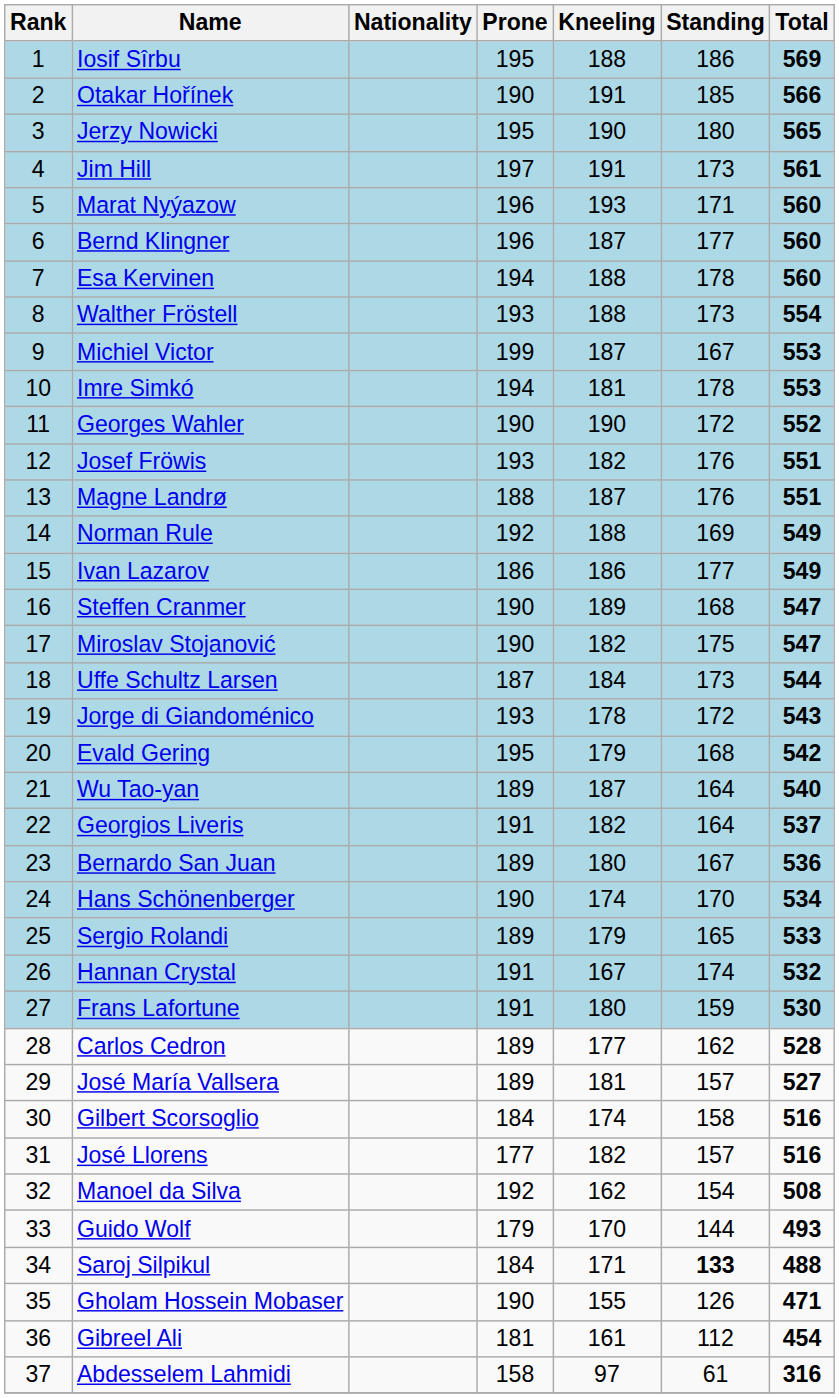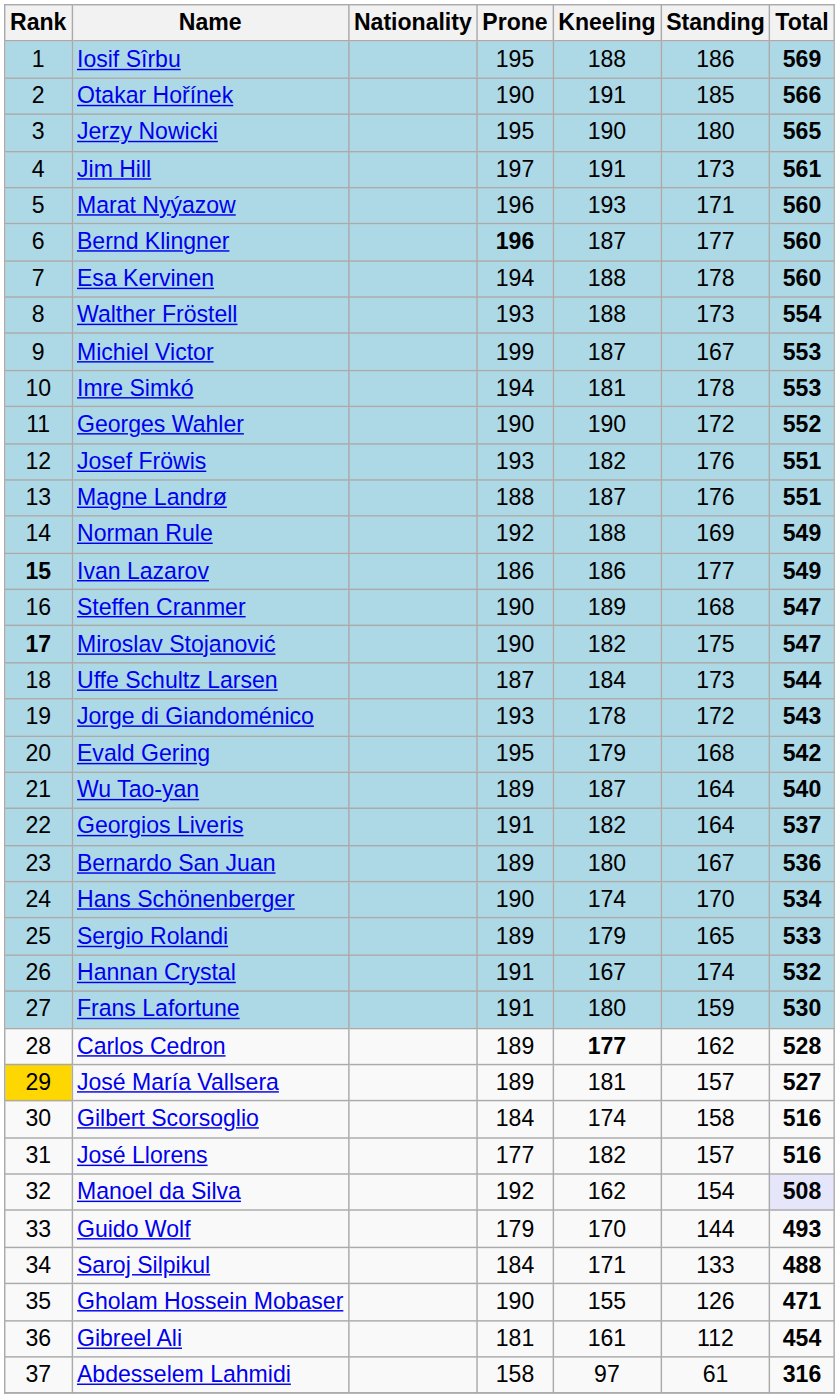(515, 242) normal -> (515, 242) bold
(38, 570) normal -> (38, 570) bold
(38, 643) normal -> (38, 643) bold
(607, 1045) normal -> (607, 1045) bold
(38, 1082) no background -> (38, 1082) gold background
(802, 1192) no background -> (802, 1192) lavender background
(715, 1265) bold -> (715, 1265) normal
